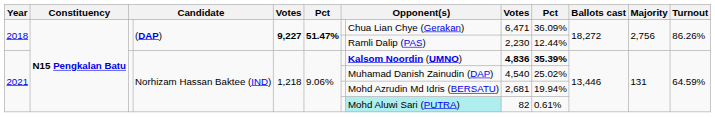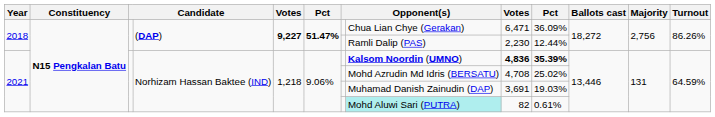(421, 74) Muhamad Danish Zainudin (DAP) -> (424, 74) Mohd Azrudin Md Idris (BERSATU)
(517, 74) 4,540 -> (517, 74) 4,708
(424, 89) Mohd Azrudin Md Idris (BERSATU) -> (421, 89) Muhamad Danish Zainudin (DAP)
(517, 89) 2,681 -> (517, 89) 3,691
(550, 89) 19.94% -> (550, 89) 19.03%
